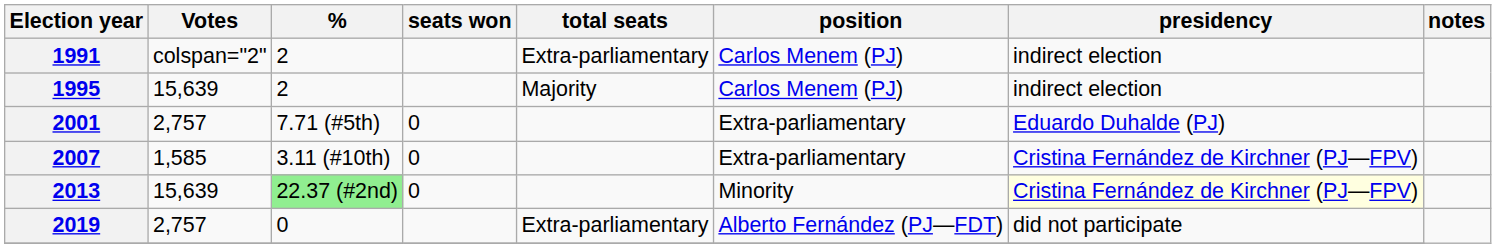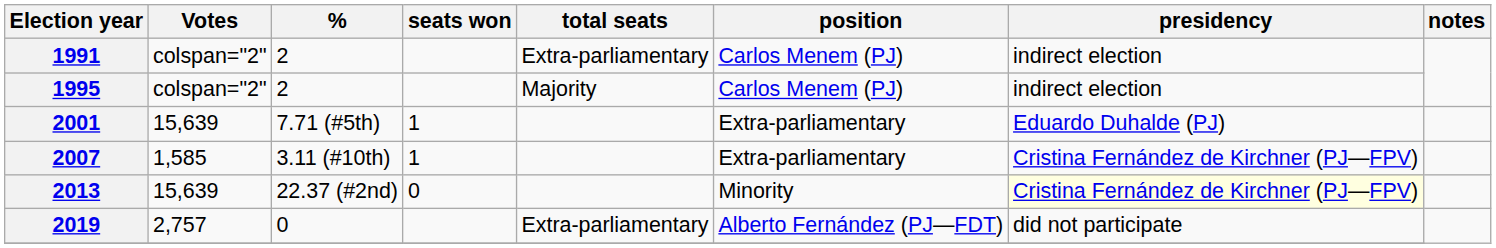(186, 89) 15,639 -> (210, 89) colspan="2"
(180, 123) 2,757 -> (186, 123) 15,639
(414, 123) 0 -> (414, 123) 1
(414, 157) 0 -> (414, 157) 1
(337, 191) lightgreen background -> (337, 191) no background
